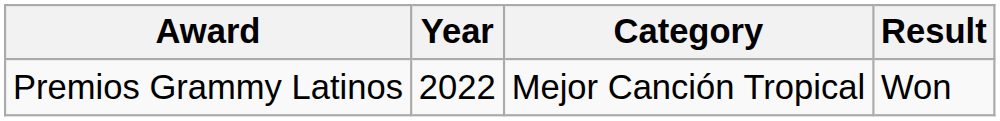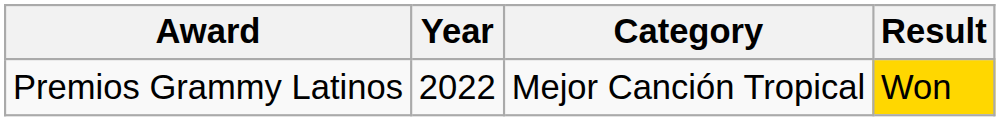(916, 86) no background -> (916, 86) gold background
